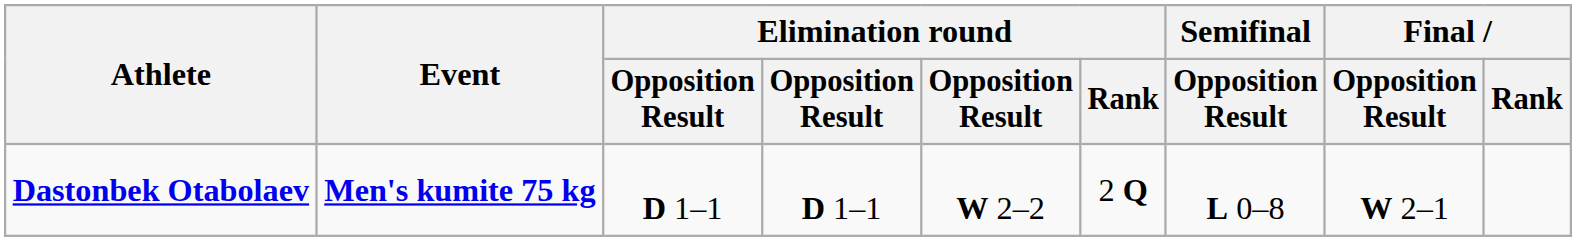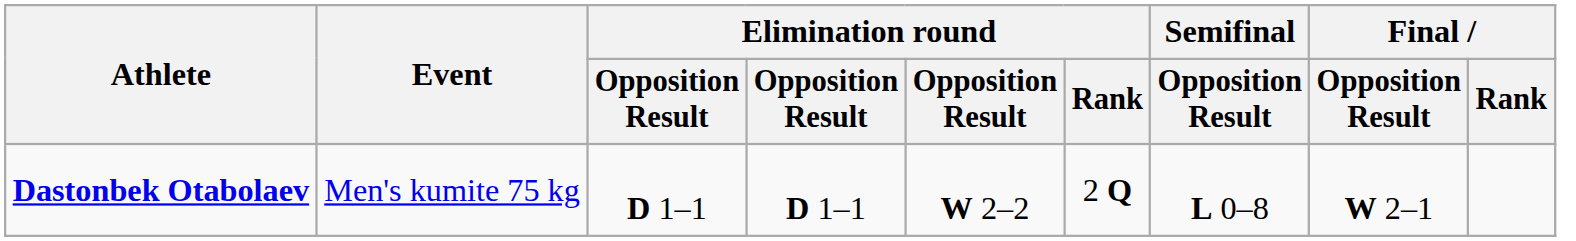(460, 189) bold -> (452, 189) normal
